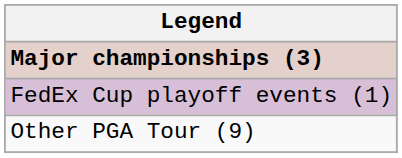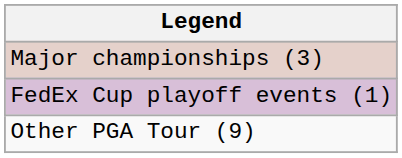(167, 60) bold -> (167, 60) normal
